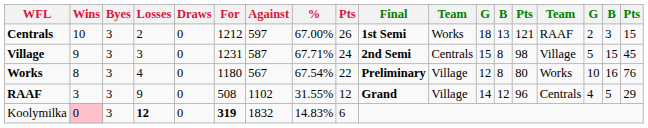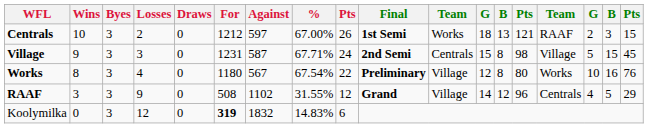(76, 113) pink background -> (76, 113) no background
(143, 113) bold -> (143, 113) normal
